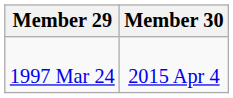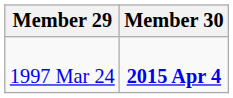(174, 76) normal -> (174, 76) bold
